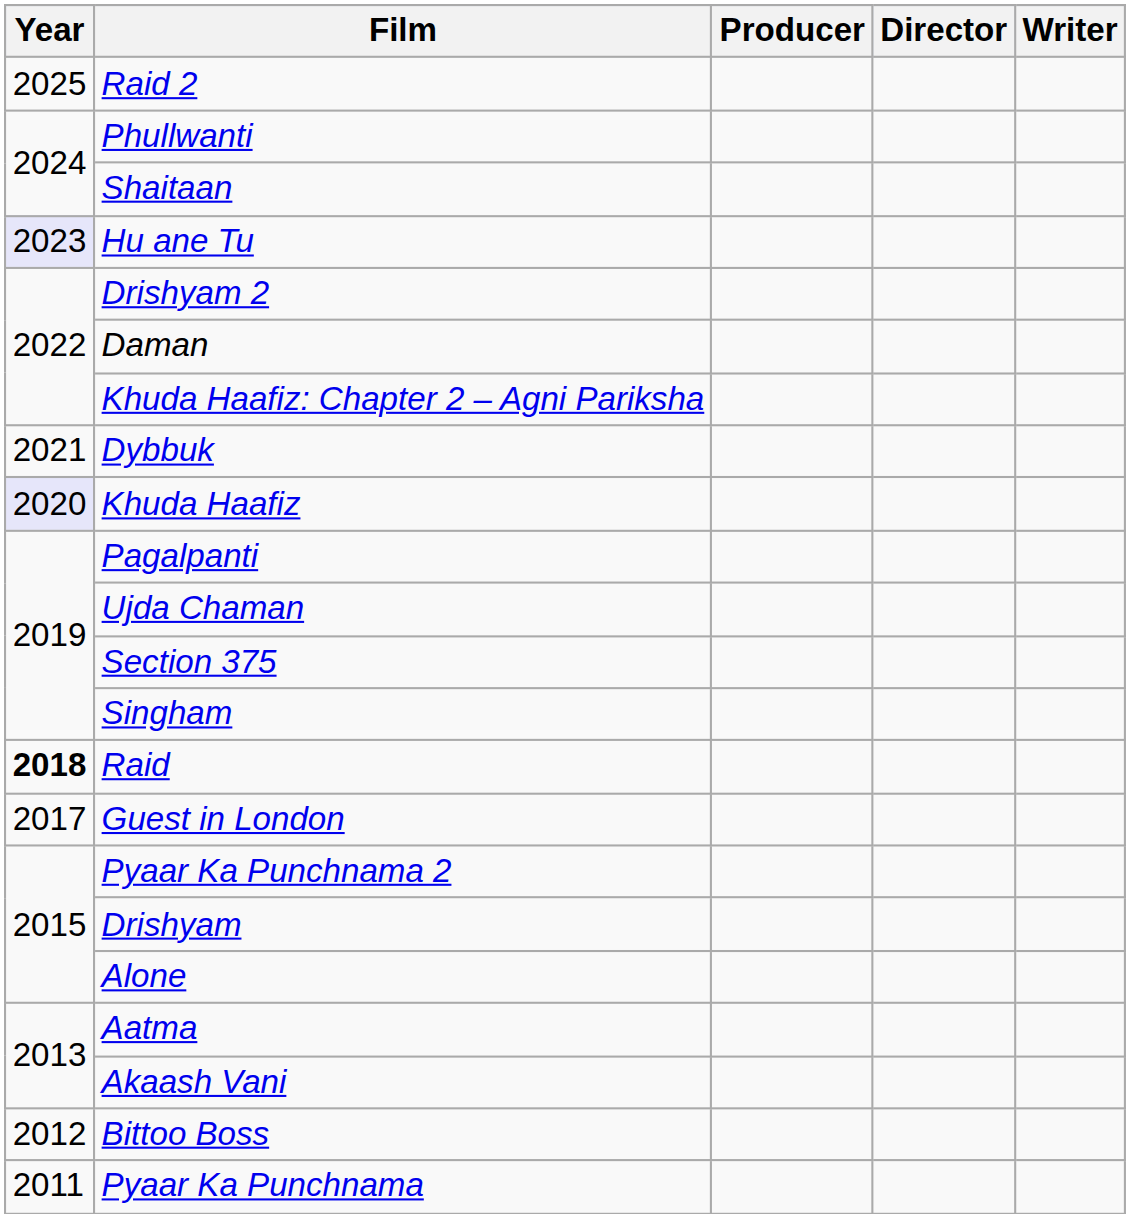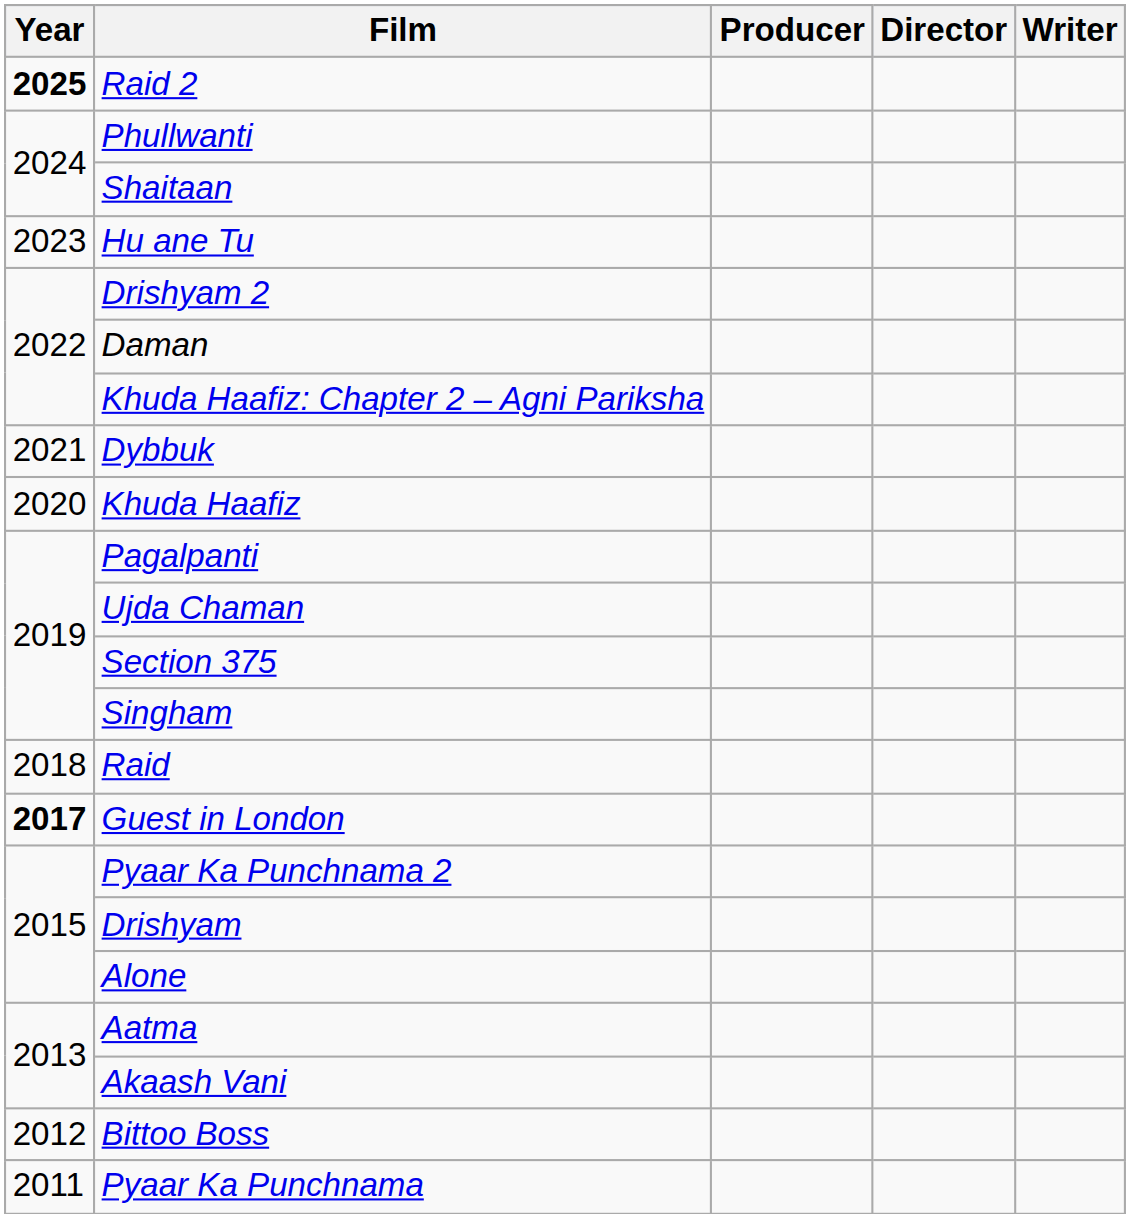(50, 83) normal -> (50, 83) bold
(50, 240) lavender background -> (50, 240) no background
(50, 503) lavender background -> (50, 503) no background
(50, 766) bold -> (50, 766) normal
(50, 818) normal -> (50, 818) bold
